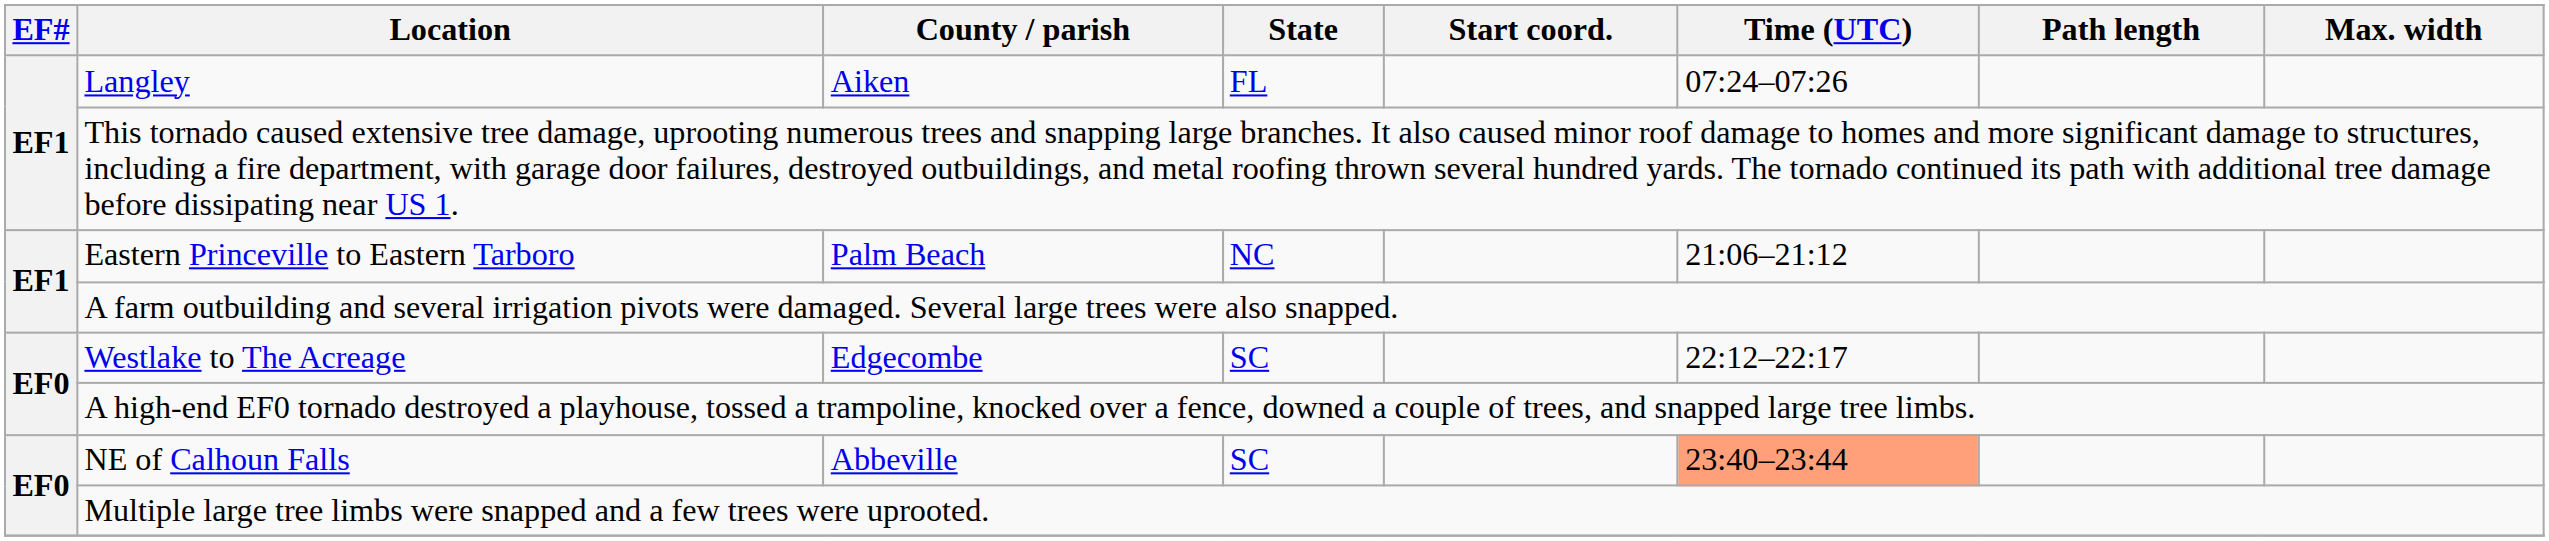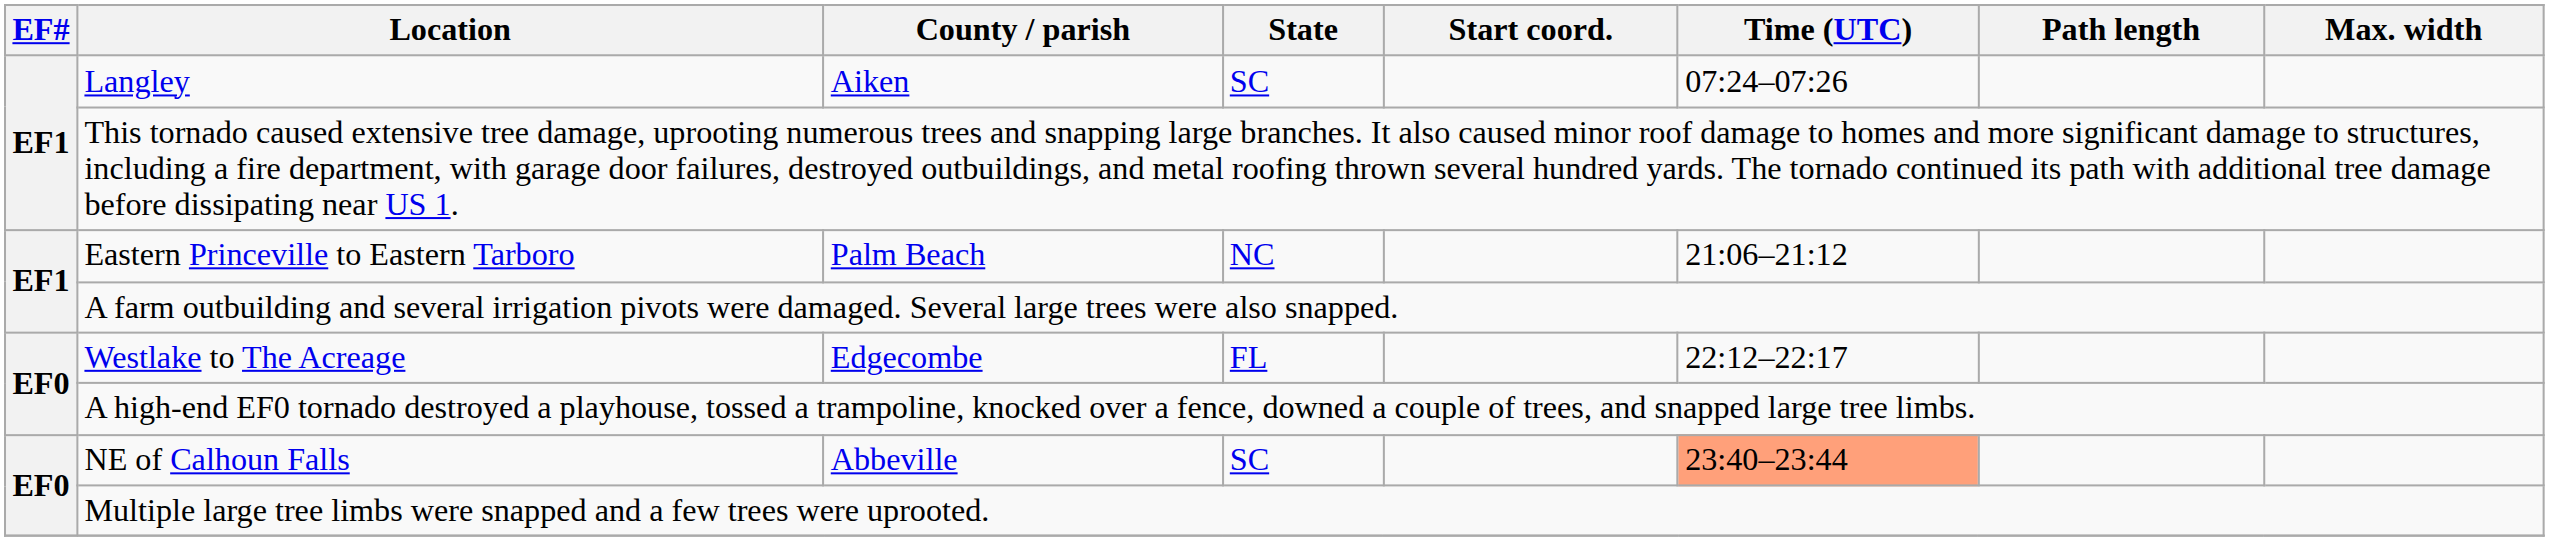(1249, 81) FL -> (1249, 81) SC
(1249, 357) SC -> (1249, 357) FL
